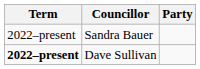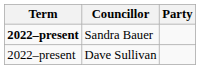(41, 34) normal -> (43, 34) bold
(43, 54) bold -> (41, 54) normal
